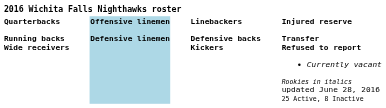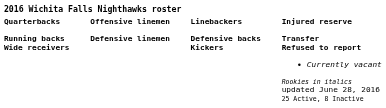(130, 30) lightblue background -> (130, 30) no background
